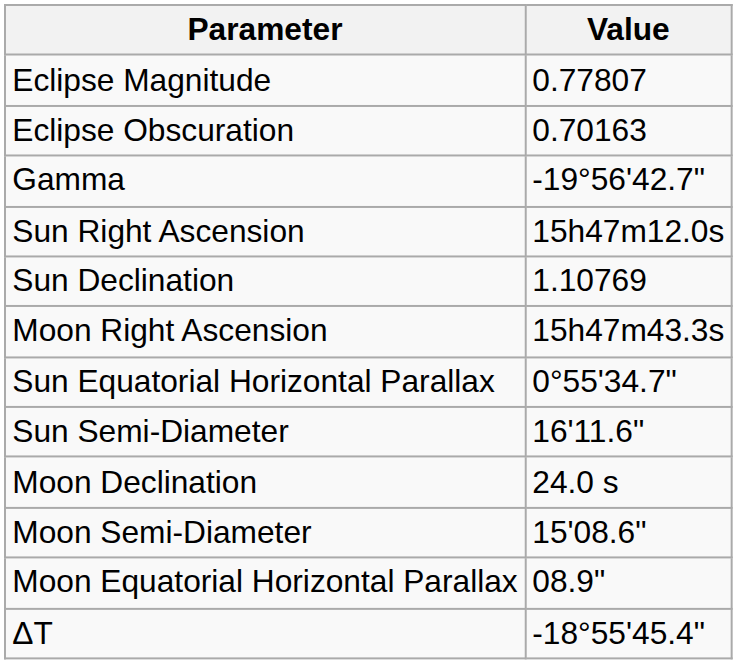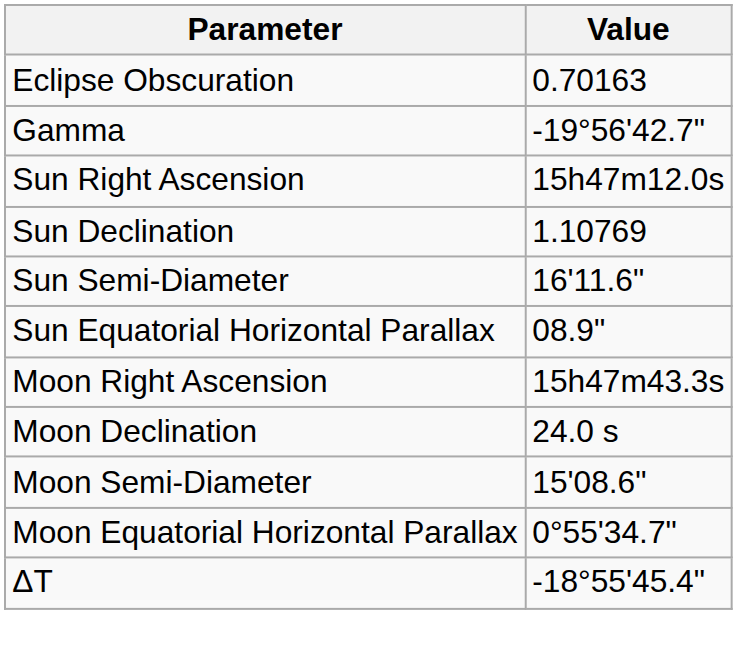- row: (142, 79)
rows swapped: (151, 431) <-> (170, 331)
(605, 381) 0°55'34.7" -> (569, 331) 08.9"
(569, 582) 08.9" -> (605, 532) 0°55'34.7"
